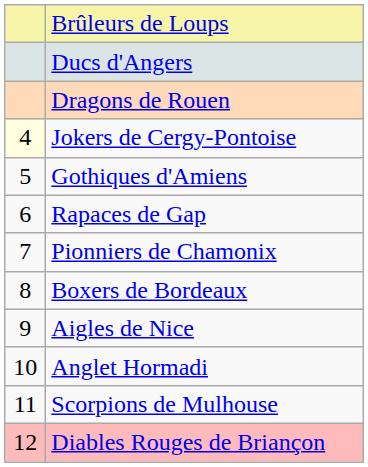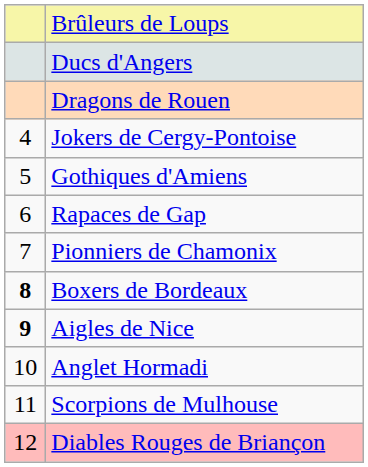(25, 137) lightyellow background -> (25, 137) no background
(25, 289) normal -> (25, 289) bold
(25, 328) normal -> (25, 328) bold
